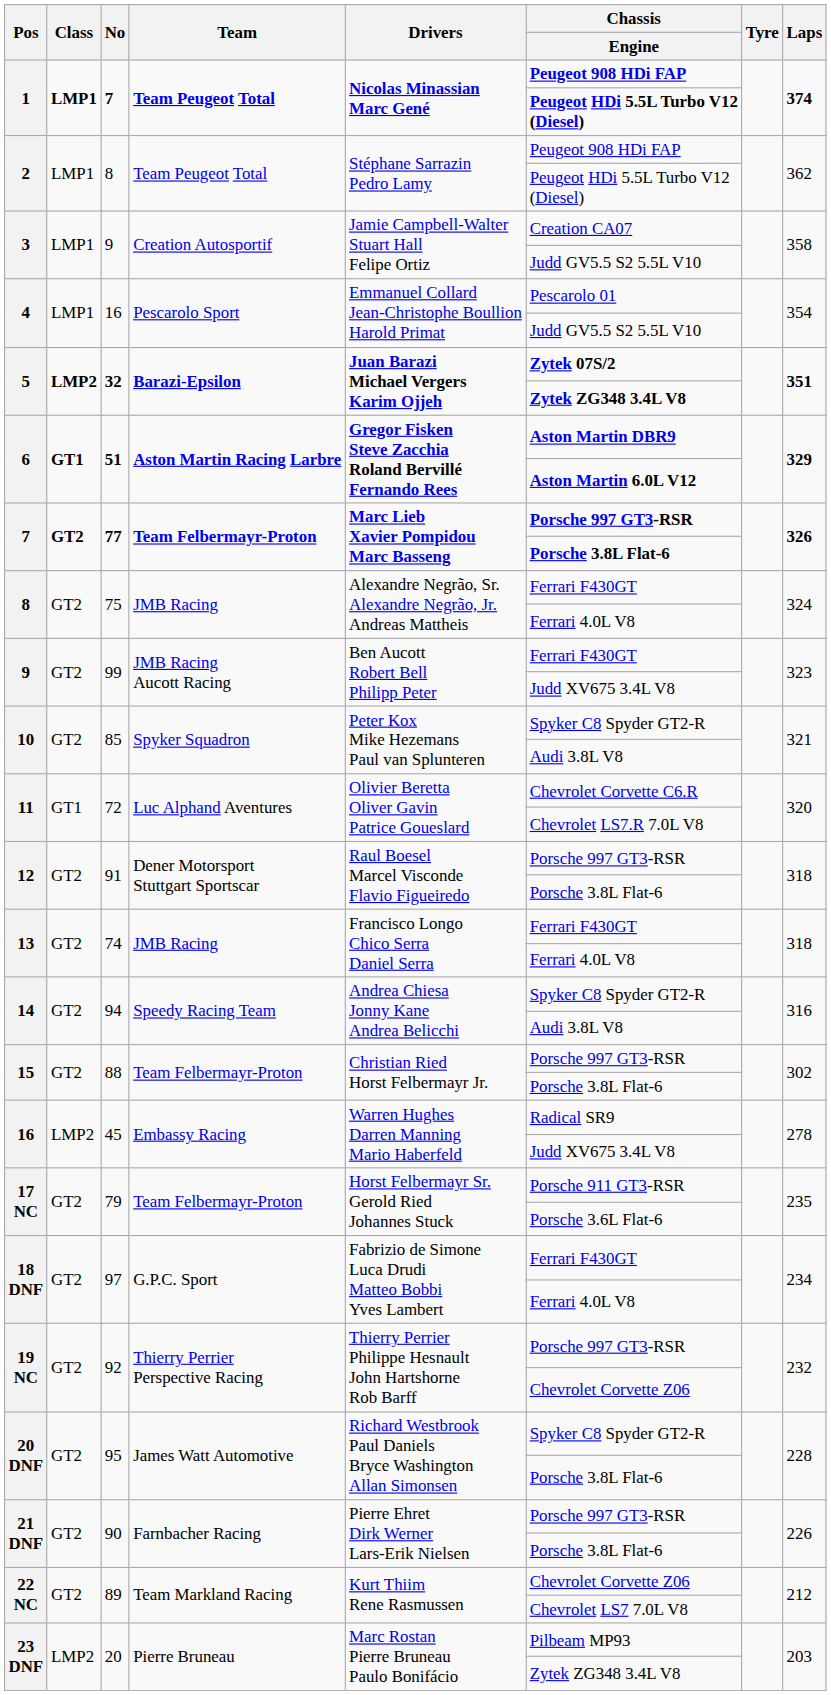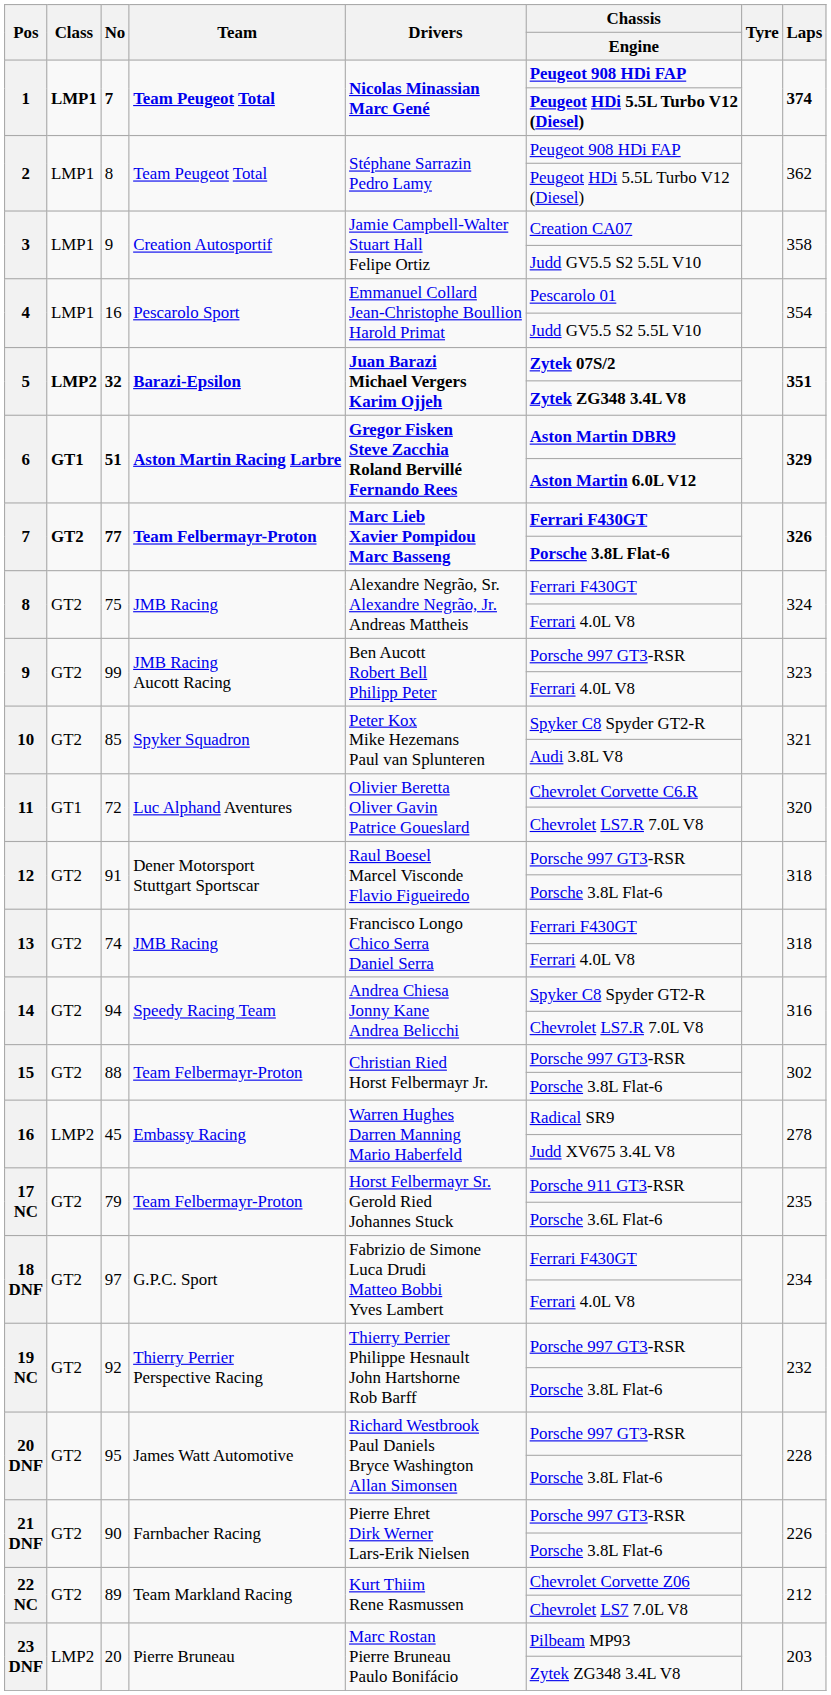(611, 519) Porsche 997 GT3-RSR -> (588, 519) Ferrari F430GT
(583, 655) Ferrari F430GT -> (607, 655) Porsche 997 GT3-RSR
(602, 689) Judd XV675 3.4L V8 -> (582, 689) Ferrari 4.0L V8
(576, 1027) Audi 3.8L V8 -> (617, 1027) Chevrolet LS7.R 7.0L V8
(610, 1389) Chevrolet Corvette Z06 -> (596, 1389) Porsche 3.8L Flat-6
(617, 1433) Spyker C8 Spyder GT2-R -> (607, 1433) Porsche 997 GT3-RSR
